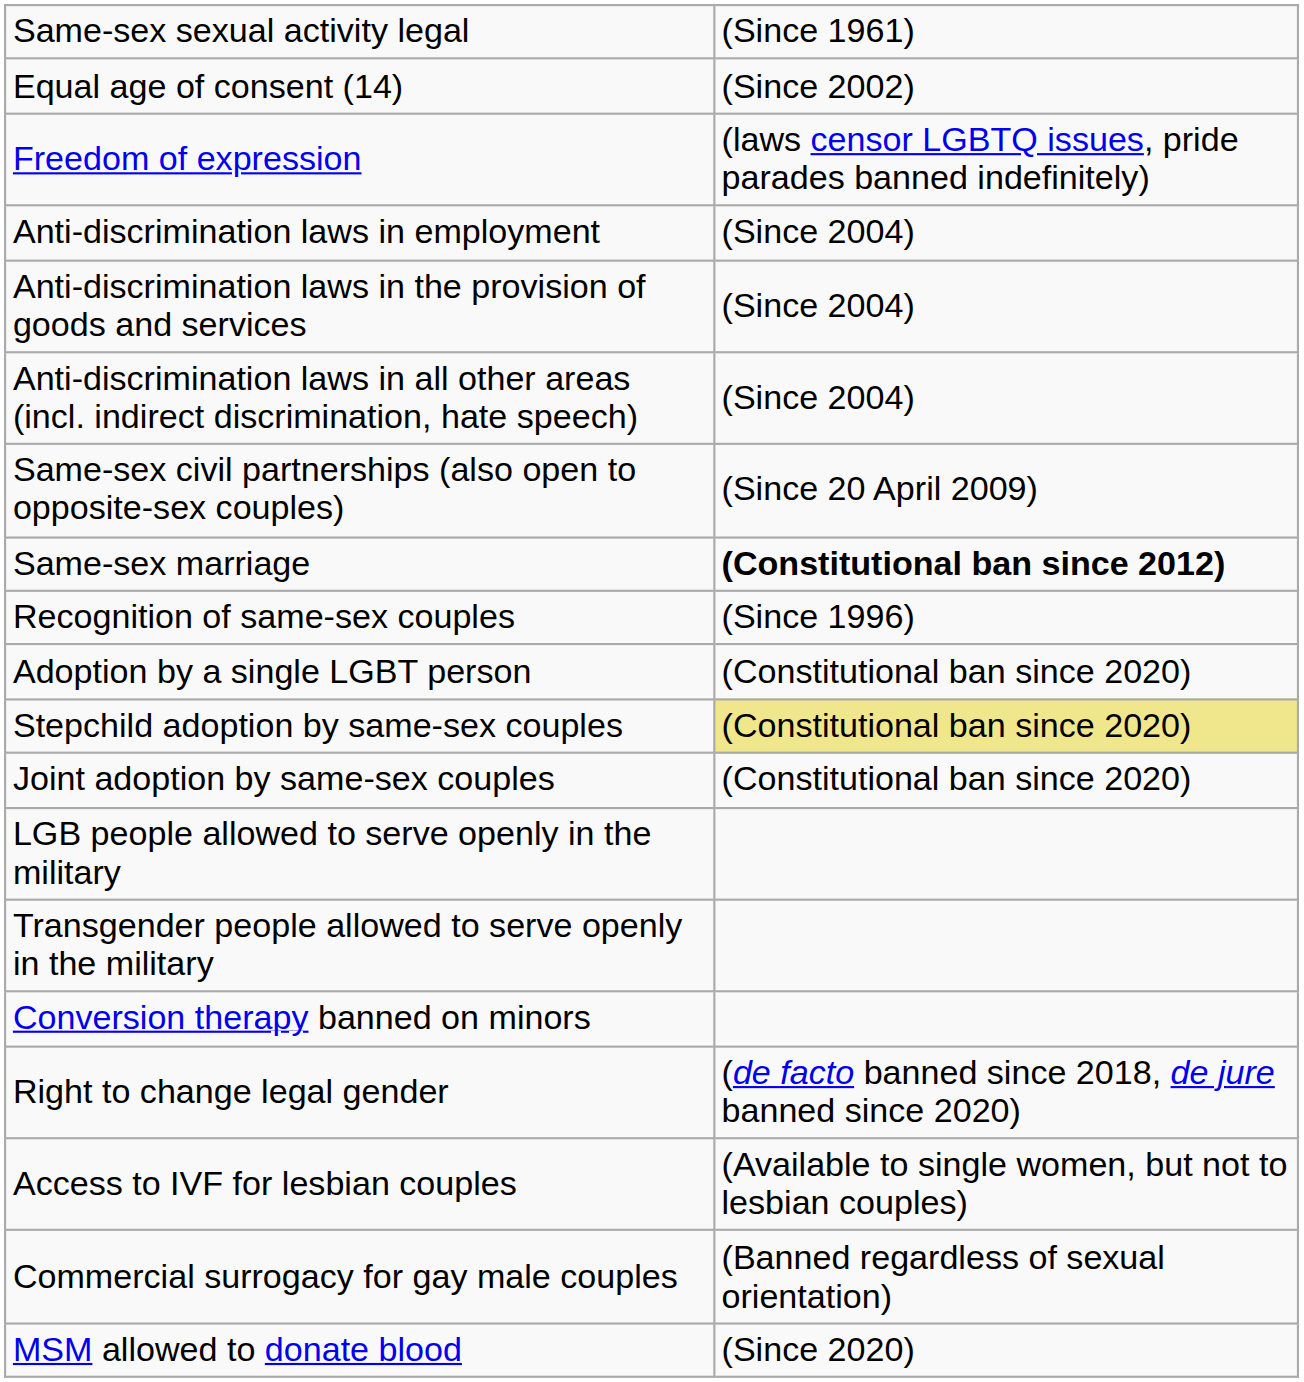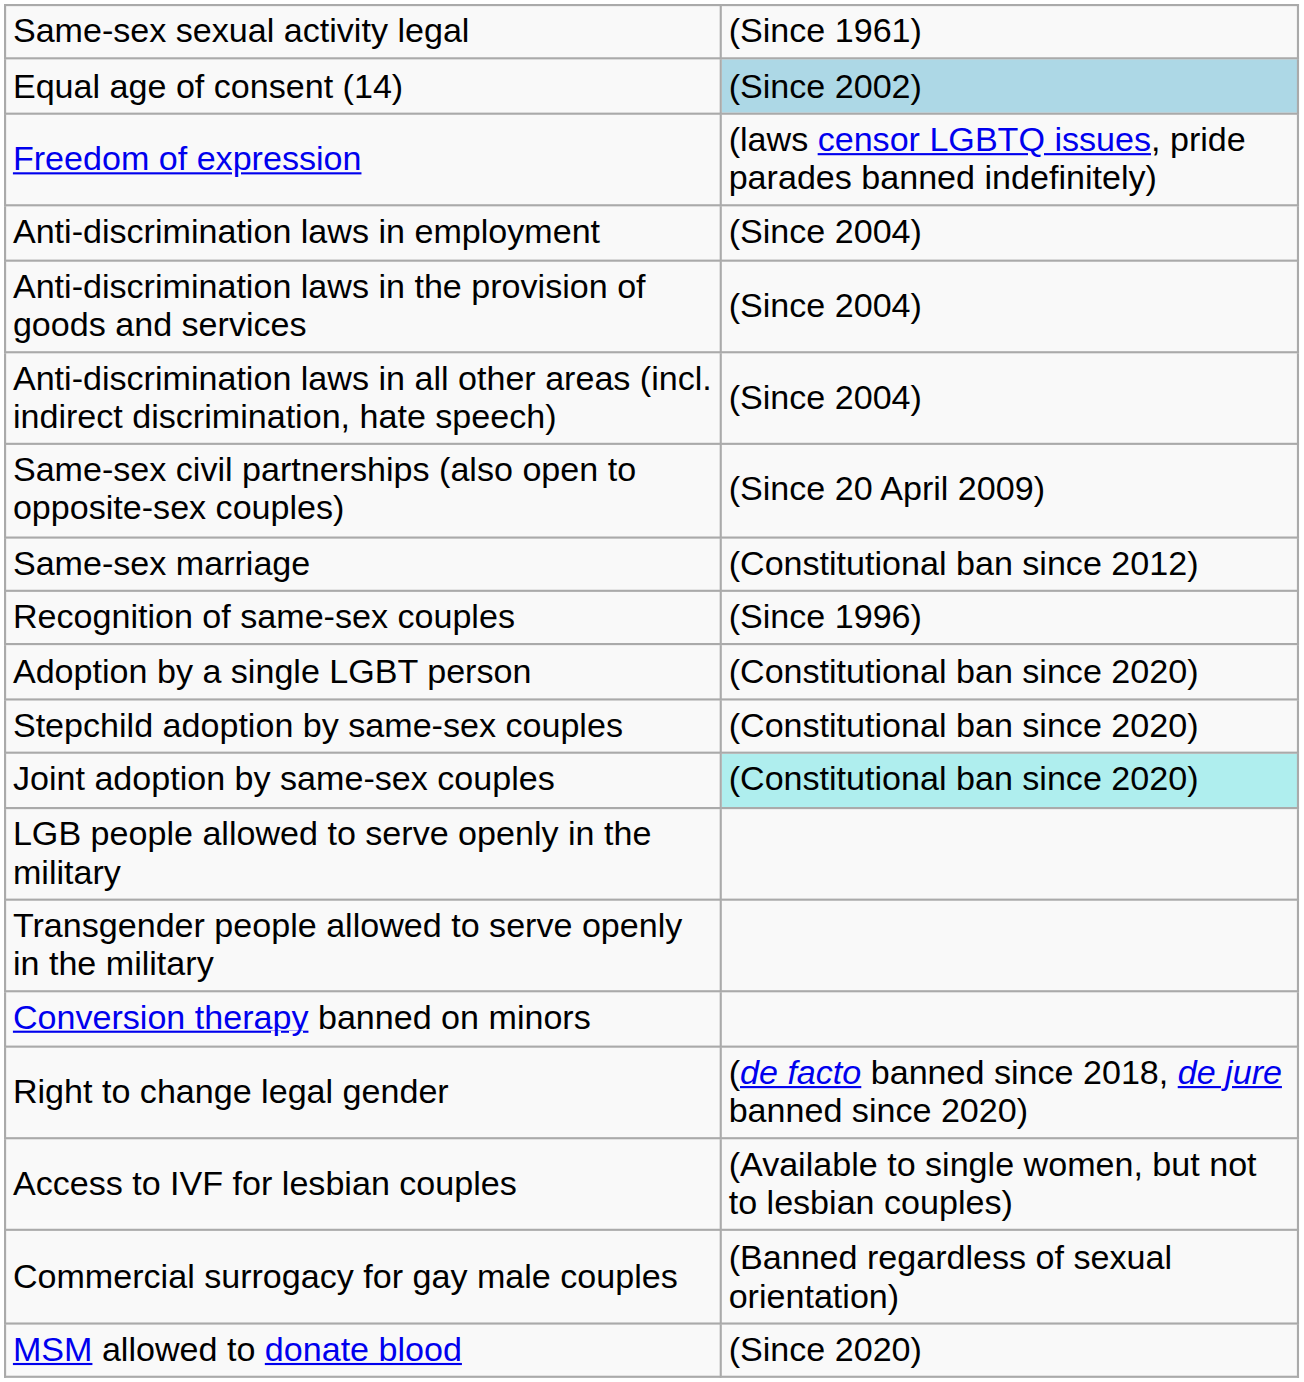(818, 85) no background -> (825, 85) lightblue background
(973, 563) bold -> (964, 563) normal
(956, 725) khaki background -> (964, 725) no background
(956, 779) no background -> (964, 779) paleturquoise background
